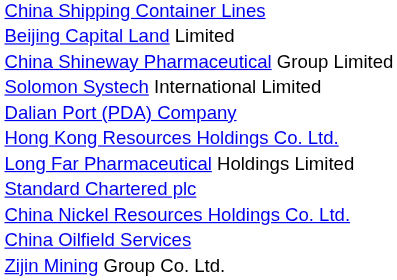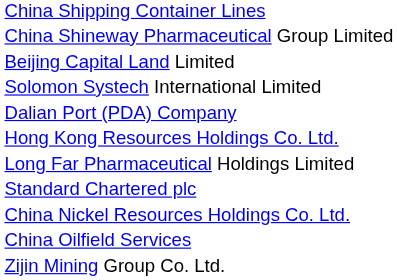(120, 36) Beijing Capital Land Limited -> (199, 36) China Shineway Pharmaceutical Group Limited
(199, 61) China Shineway Pharmaceutical Group Limited -> (120, 61) Beijing Capital Land Limited
